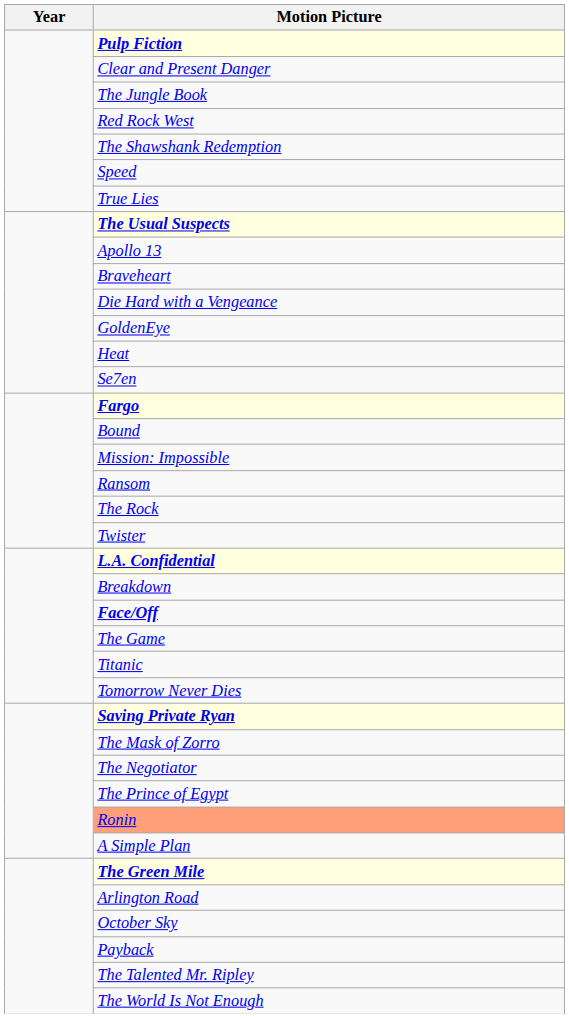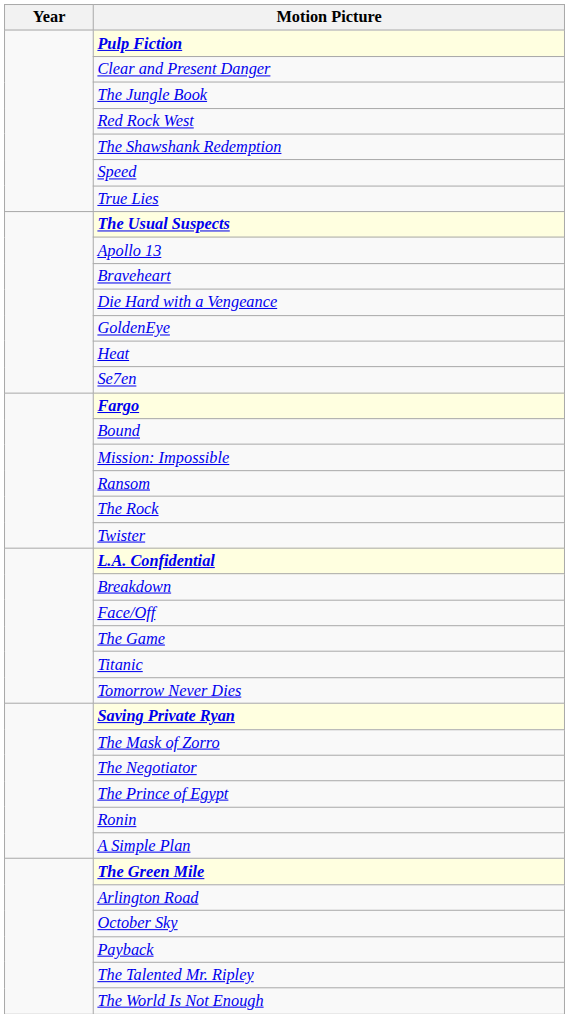(128, 612) bold -> (126, 612) normal
(117, 819) lightsalmon background -> (117, 819) no background
